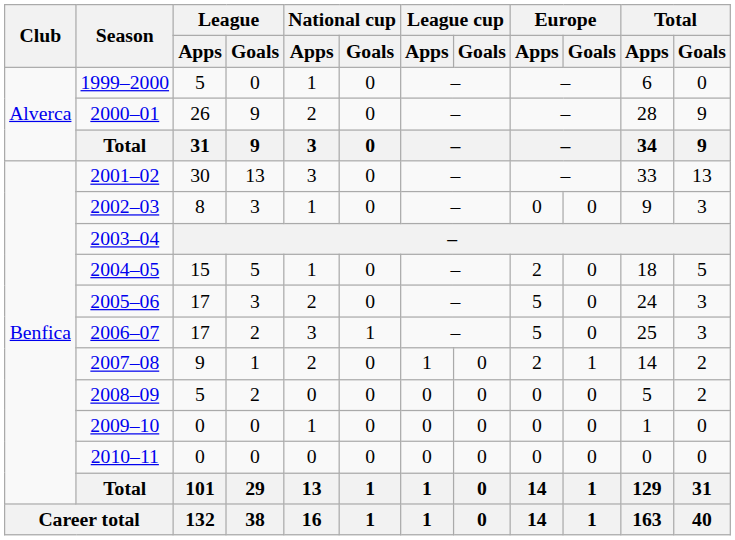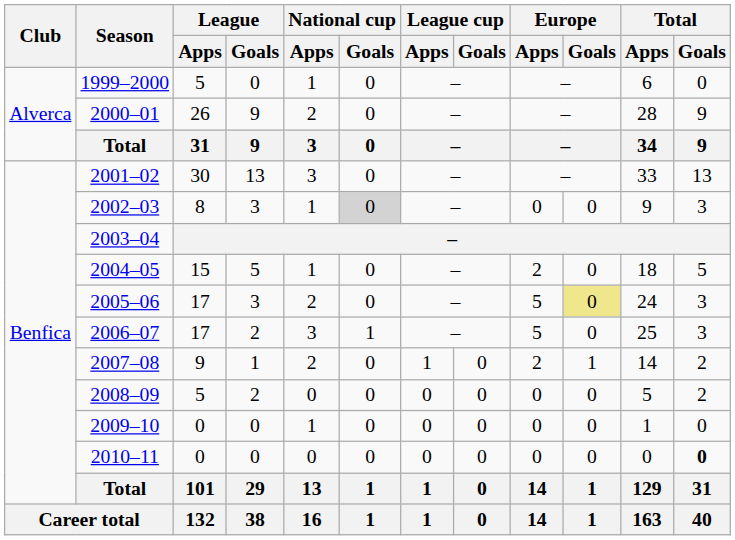(370, 207) no background -> (370, 207) lightgrey background
(592, 301) no background -> (592, 301) khaki background
(702, 457) normal -> (702, 457) bold
